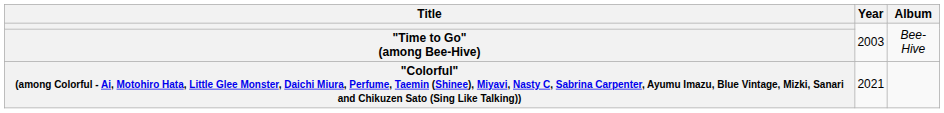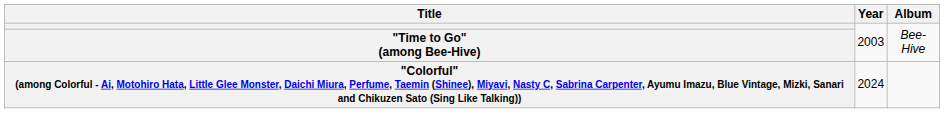(871, 84) 2021 -> (871, 84) 2024
